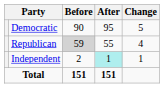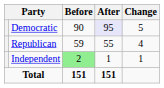(109, 28) no background -> (109, 28) lavender background
(79, 43) lightgrey background -> (79, 43) no background
(79, 59) no background -> (79, 59) lightgreen background
(109, 59) paleturquoise background -> (109, 59) no background
